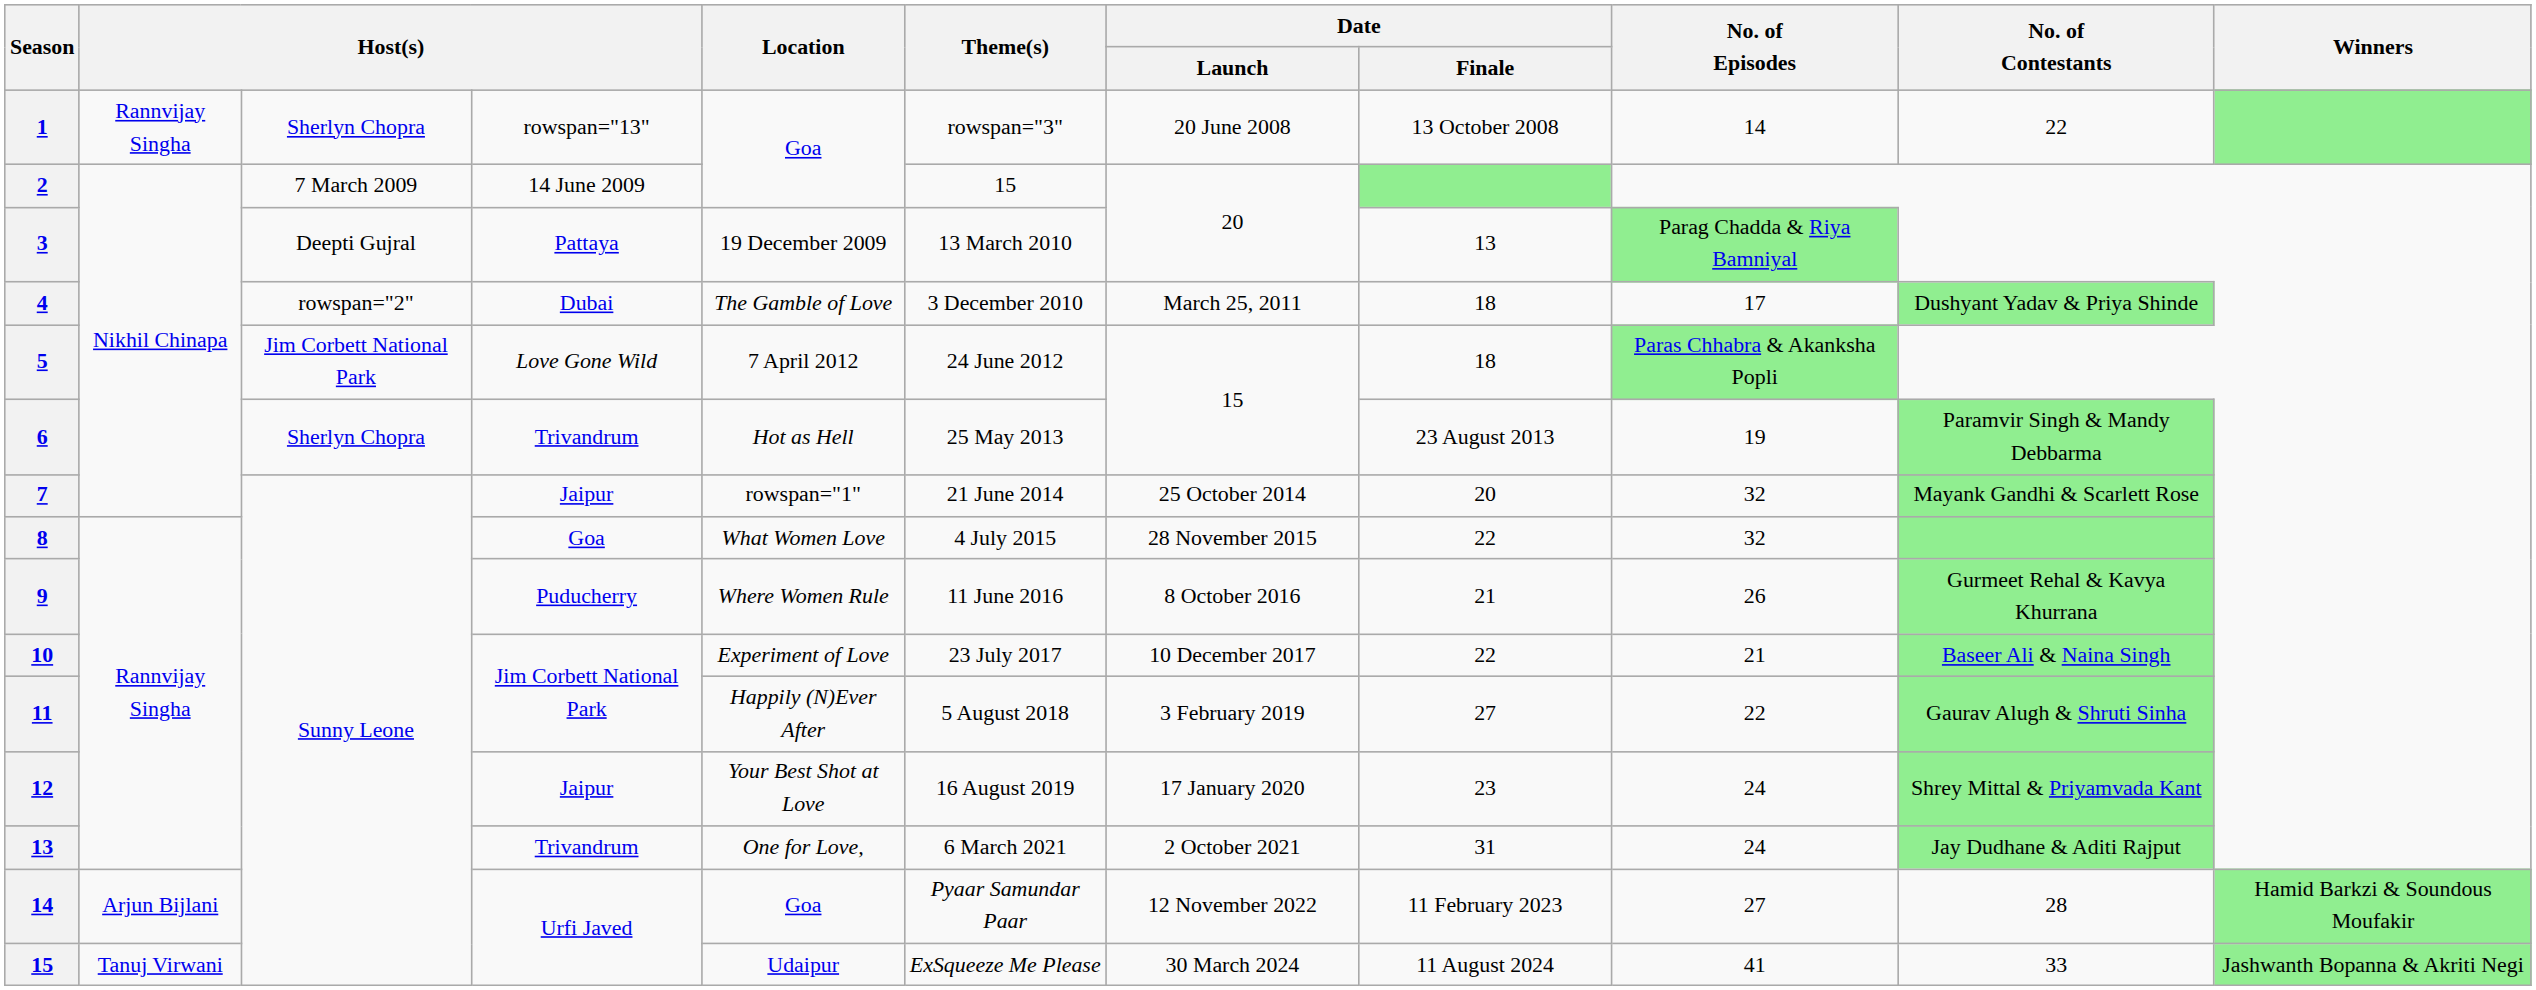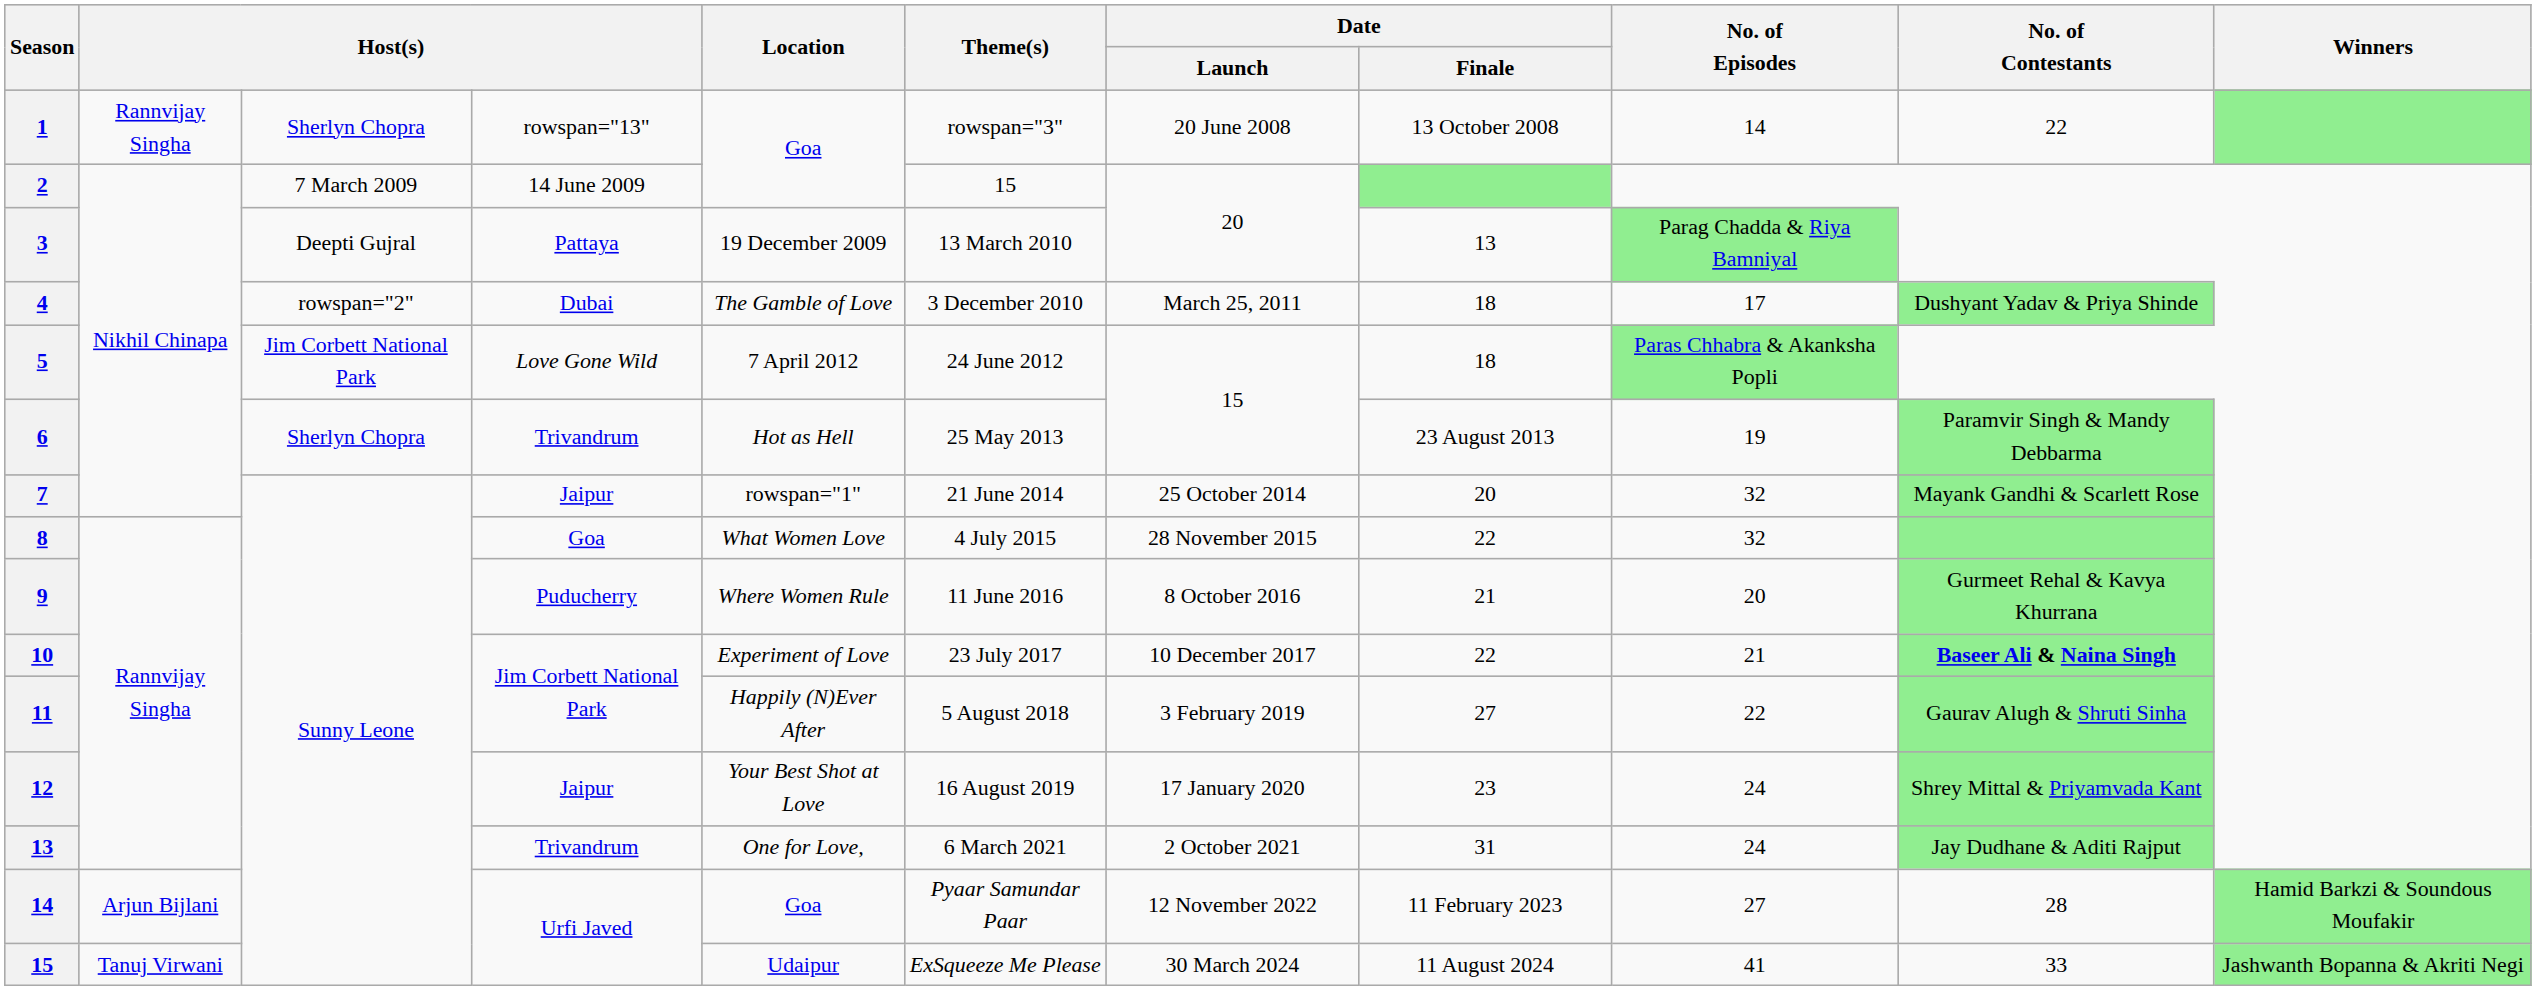(1755, 595) 26 -> (1755, 595) 20
(2056, 654) normal -> (2056, 654) bold
